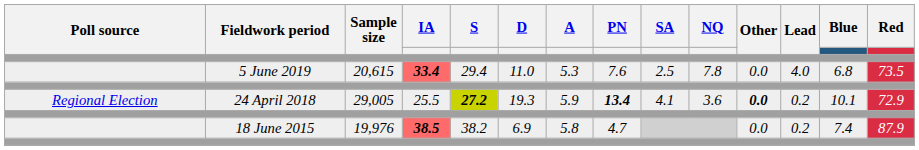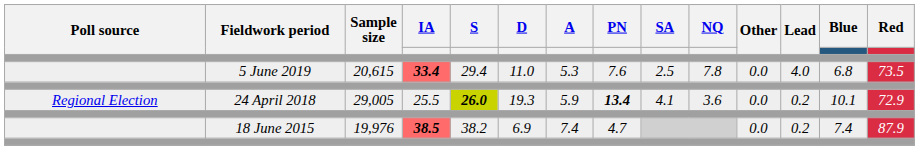(474, 100) 27.2 -> (474, 100) 26.0
(759, 100) bold -> (759, 100) normal
(569, 128) 5.8 -> (569, 128) 7.4
